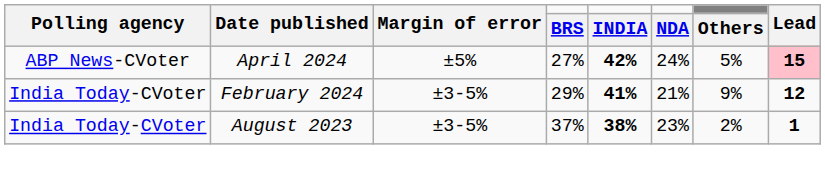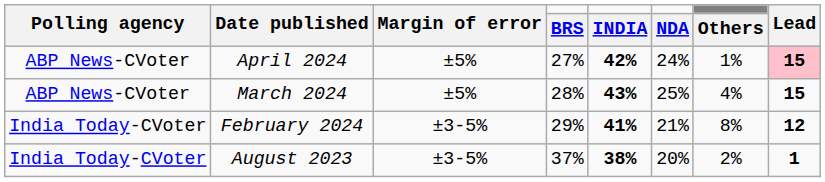(731, 63) 5% -> (731, 63) 1%
+ row: (292, 95)
(731, 95) 9% -> (731, 128) 8%
(673, 128) 23% -> (673, 160) 20%
